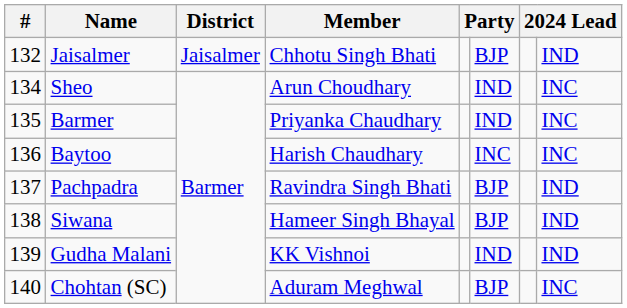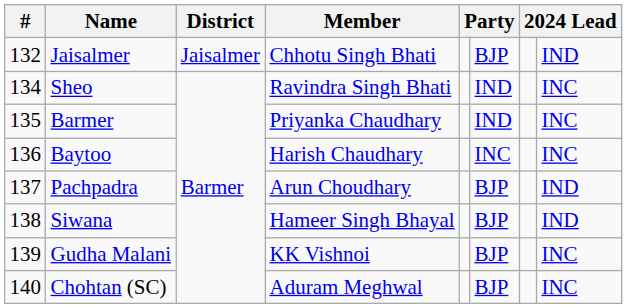(340, 87) Arun Choudhary -> (360, 87) Ravindra Singh Bhati
(360, 187) Ravindra Singh Bhati -> (340, 187) Arun Choudhary
(493, 253) IND -> (491, 253) BJP
(560, 253) IND -> (560, 253) INC
